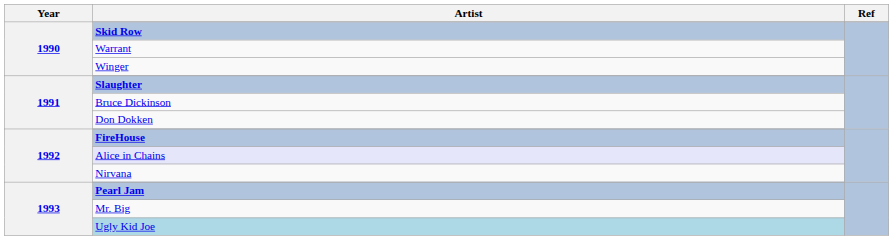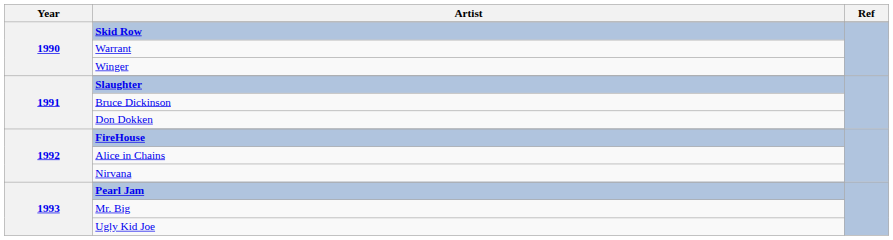(130, 155) lavender background -> (130, 155) no background
(125, 226) lightblue background -> (125, 226) no background
